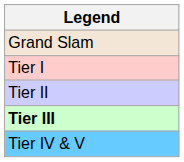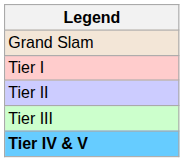(32, 119) bold -> (31, 119) normal
(47, 144) normal -> (48, 144) bold
